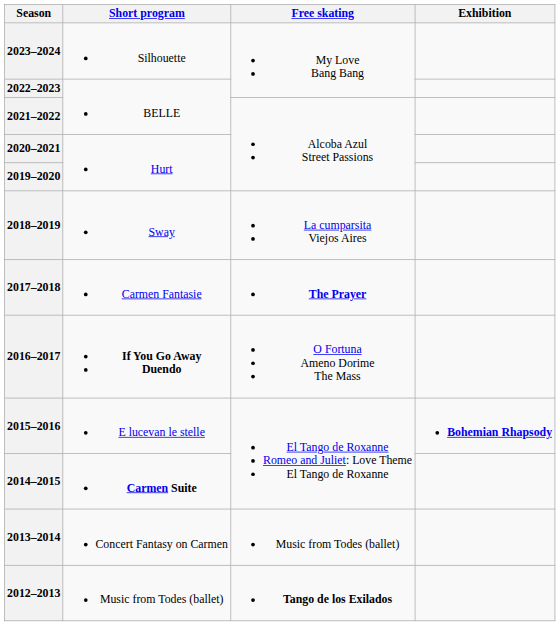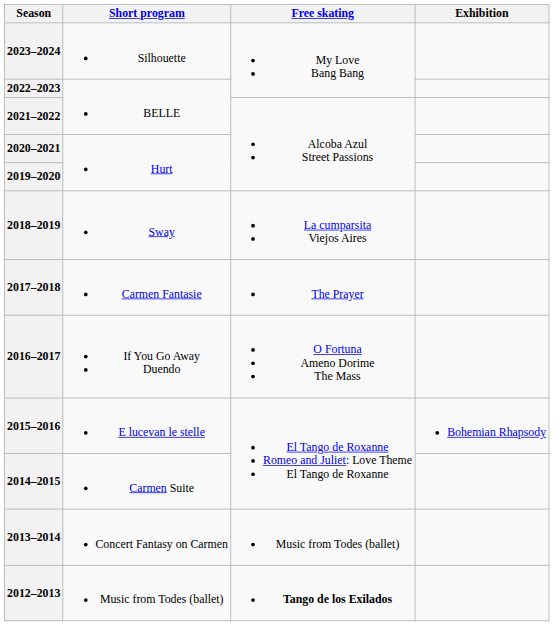(323, 294) bold -> (323, 294) normal
(147, 363) bold -> (147, 363) normal
(485, 432) bold -> (482, 432) normal
(147, 488) bold -> (147, 488) normal
